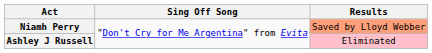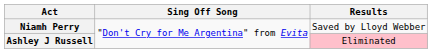(369, 26) lightsalmon background -> (369, 26) no background
